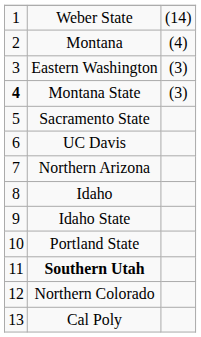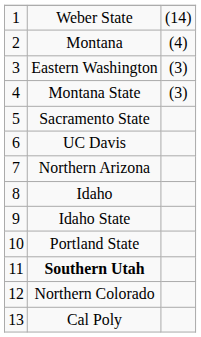(16, 93) bold -> (16, 93) normal
